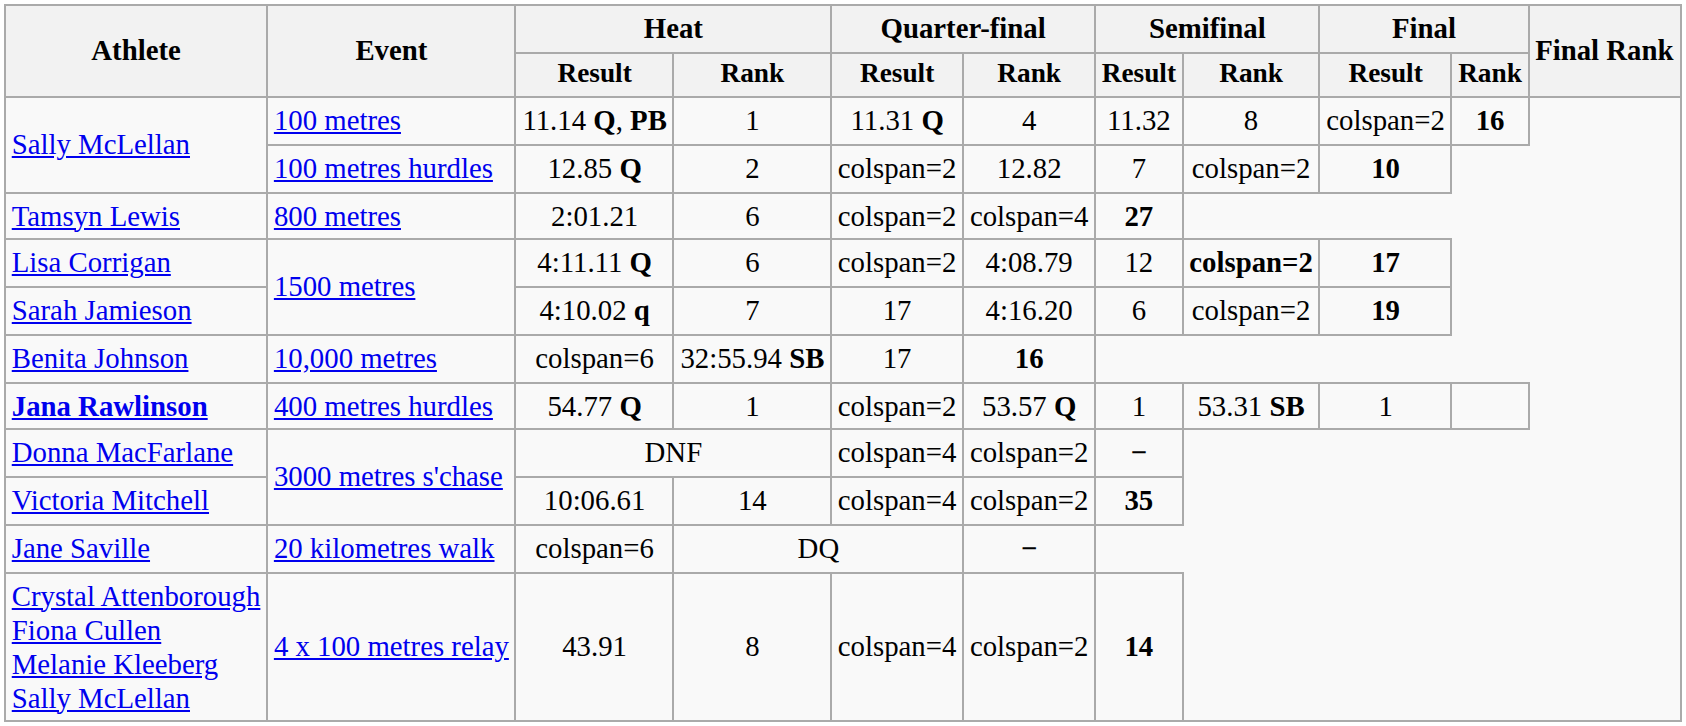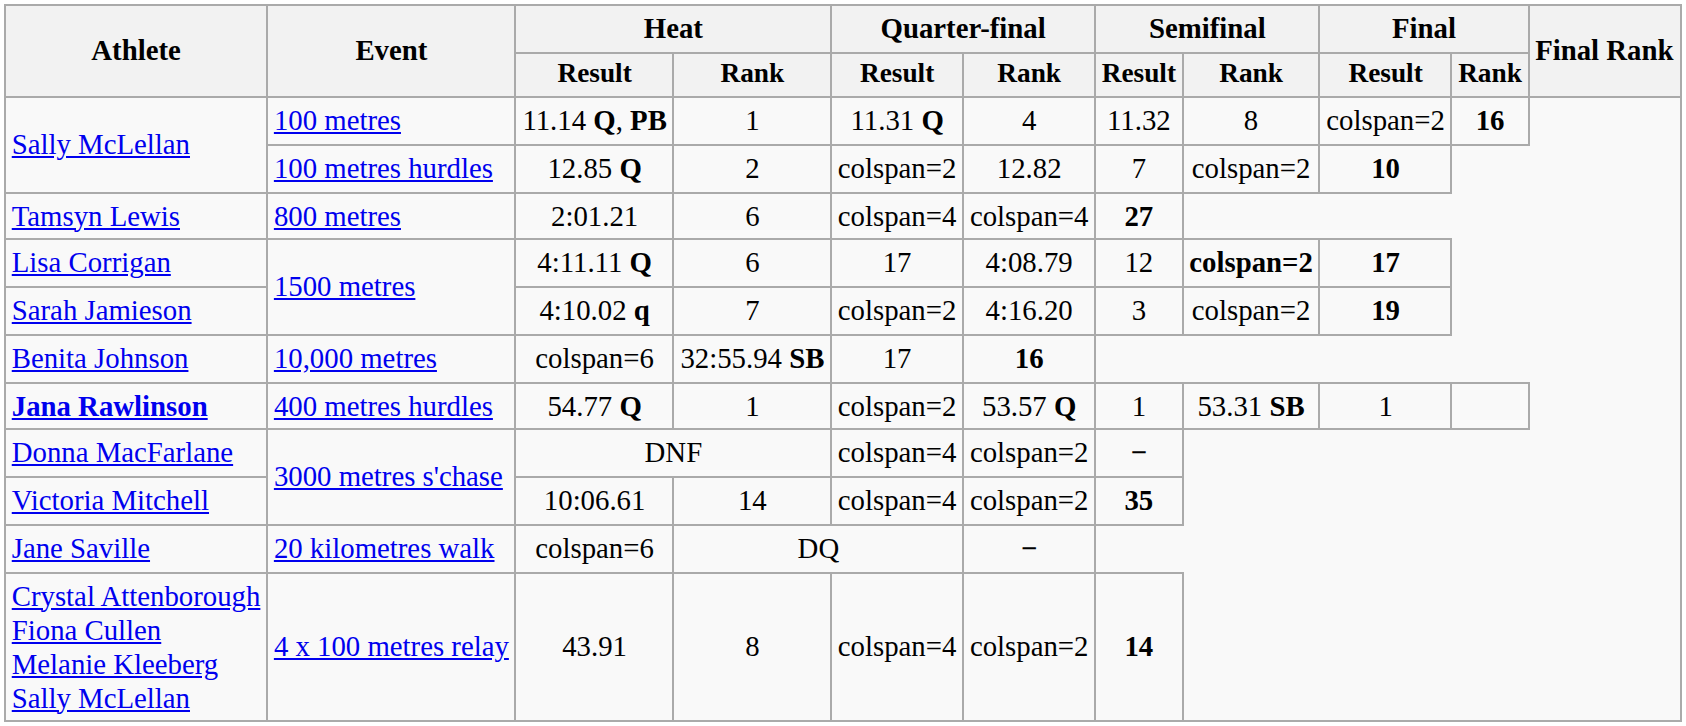(897, 216) colspan=2 -> (897, 216) colspan=4
(897, 263) colspan=2 -> (897, 263) 17
(897, 311) 17 -> (897, 311) colspan=2
(1139, 311) 6 -> (1139, 311) 3
